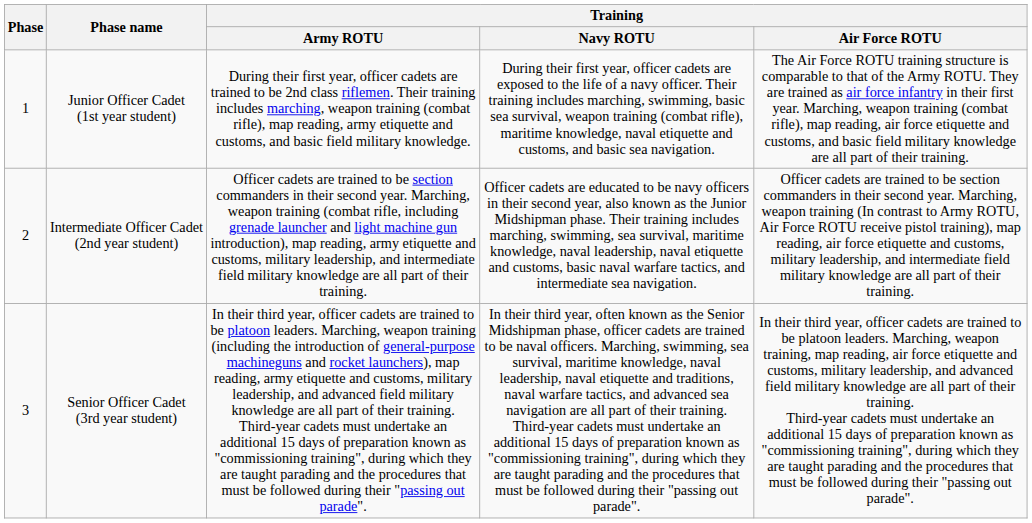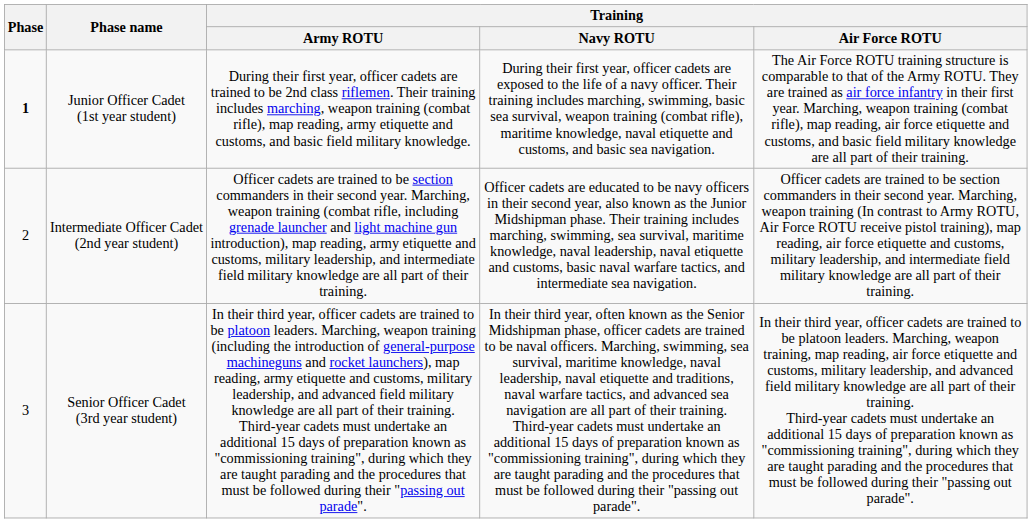(26, 109) normal -> (26, 109) bold
